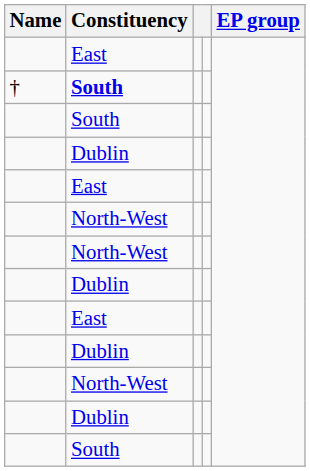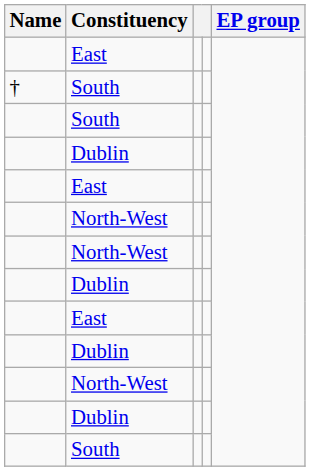(97, 86) bold -> (95, 86) normal
